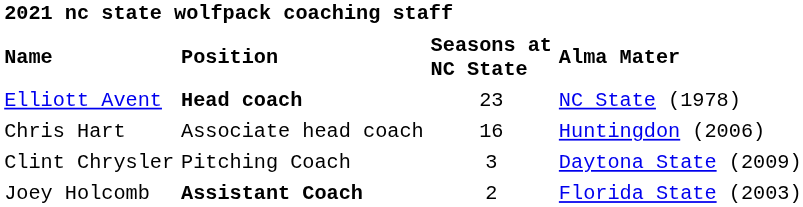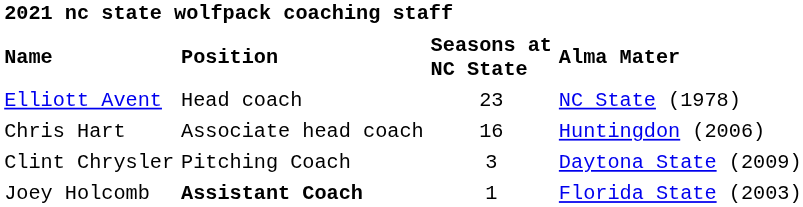(242, 101) bold -> (242, 101) normal
(491, 194) 2 -> (491, 194) 1
